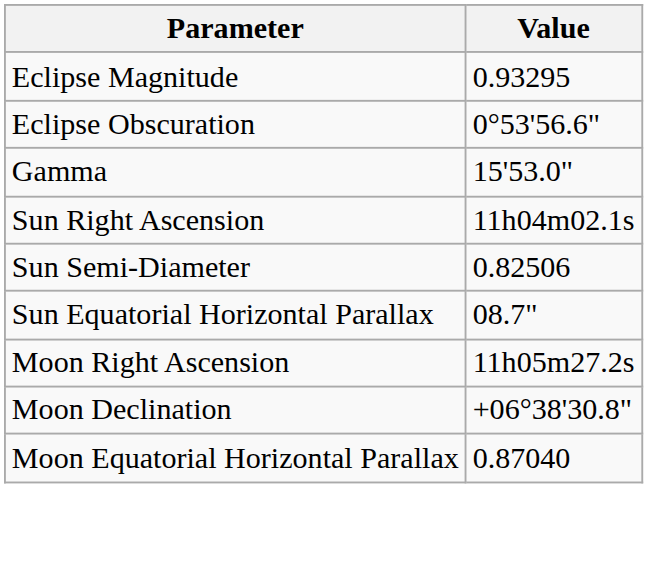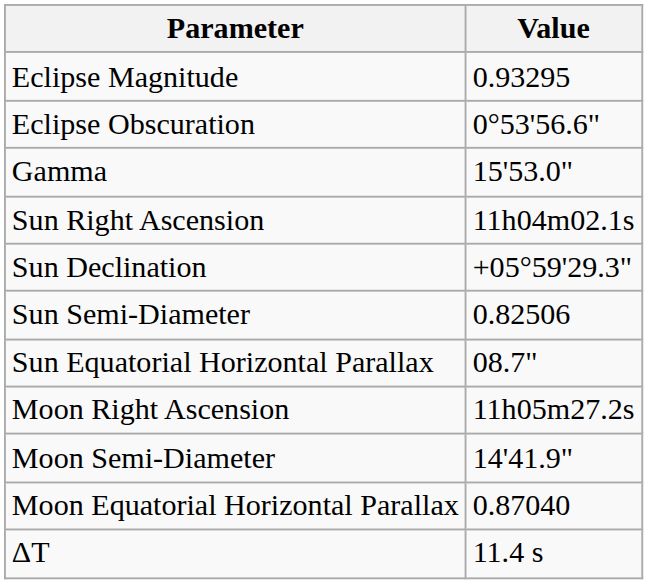+ row: (109, 266)
- row: (122, 409)
+ row: (143, 457)
+ row: (31, 553)
